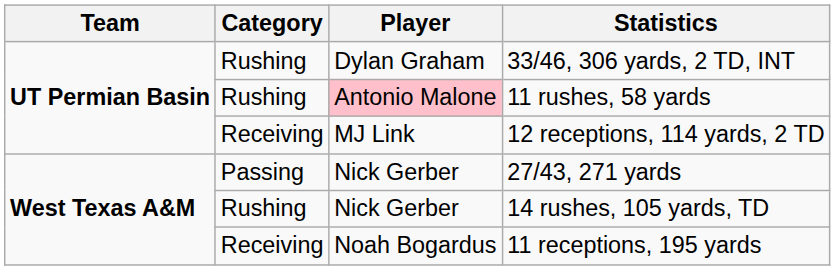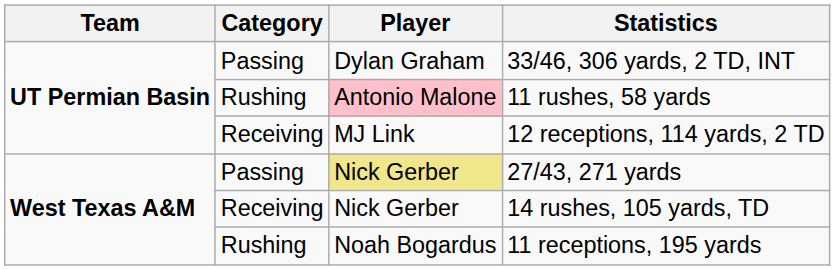(264, 60) Rushing -> (262, 60) Passing
(396, 171) no background -> (396, 171) khaki background
(264, 208) Rushing -> (272, 208) Receiving
(272, 245) Receiving -> (264, 245) Rushing
